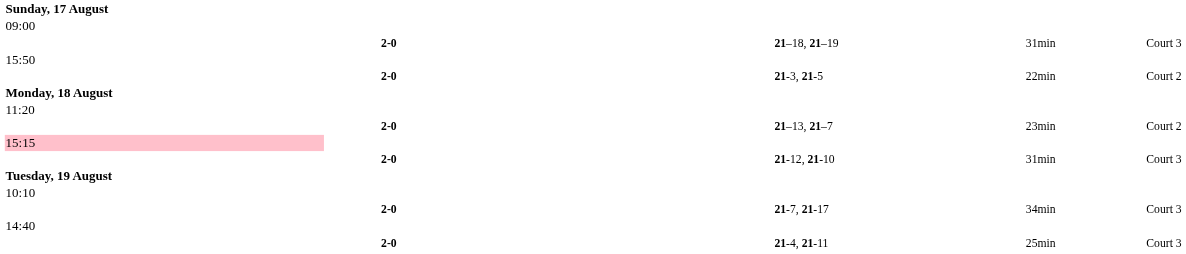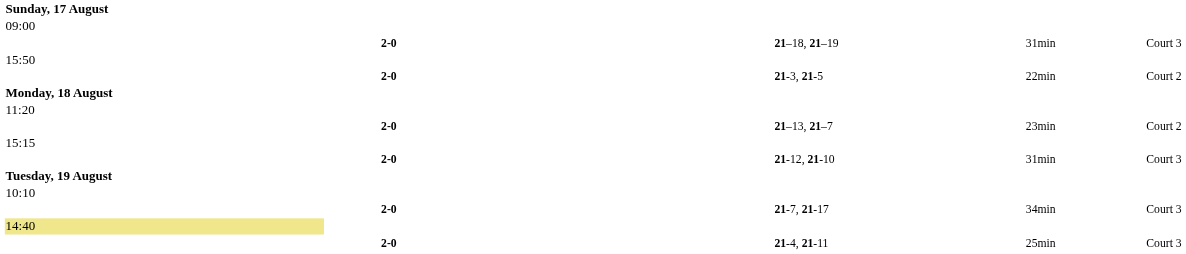(20, 143) pink background -> (20, 143) no background
(20, 226) no background -> (20, 226) khaki background
